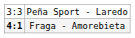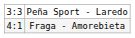(14, 26) bold -> (14, 26) normal
